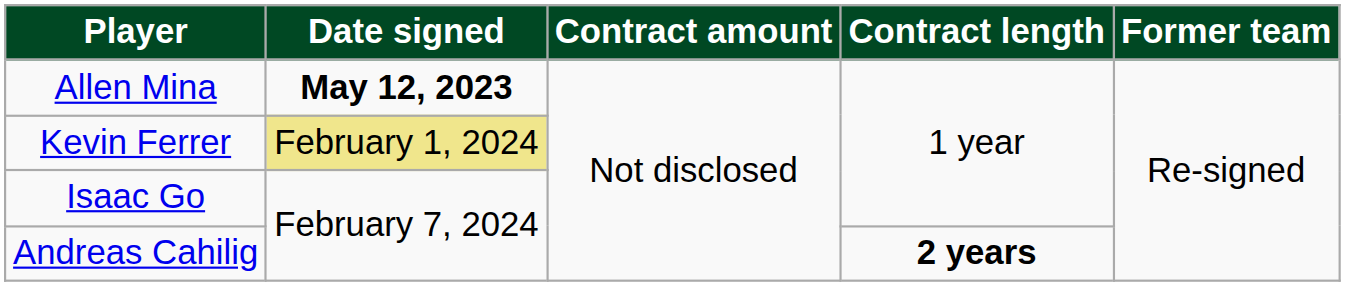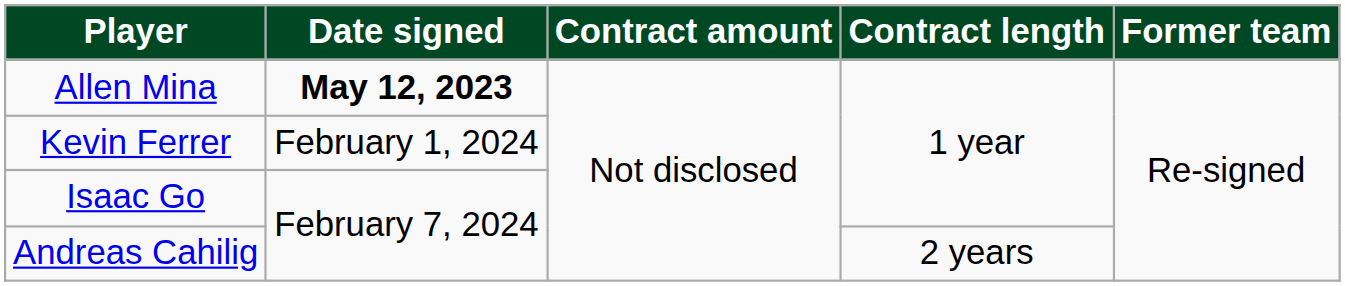(406, 142) khaki background -> (406, 142) no background
(977, 252) bold -> (977, 252) normal
